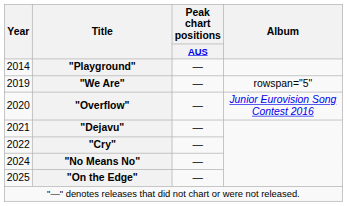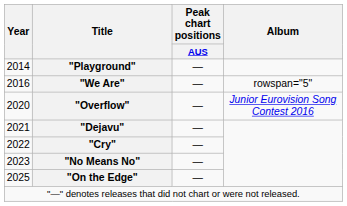(18, 83) 2019 -> (18, 83) 2016
(18, 161) 2024 -> (18, 161) 2023
